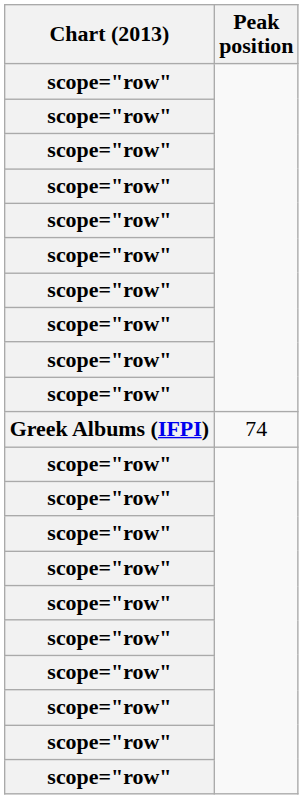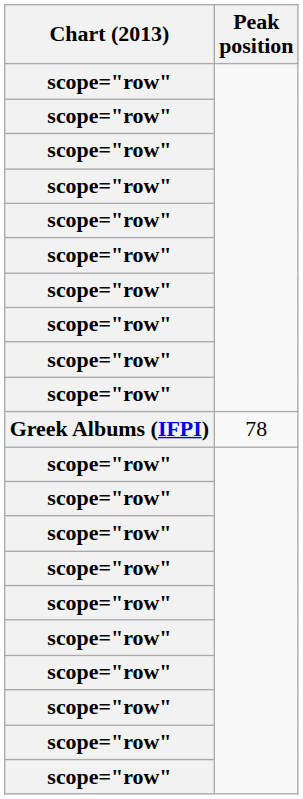(256, 428) 74 -> (256, 428) 78
